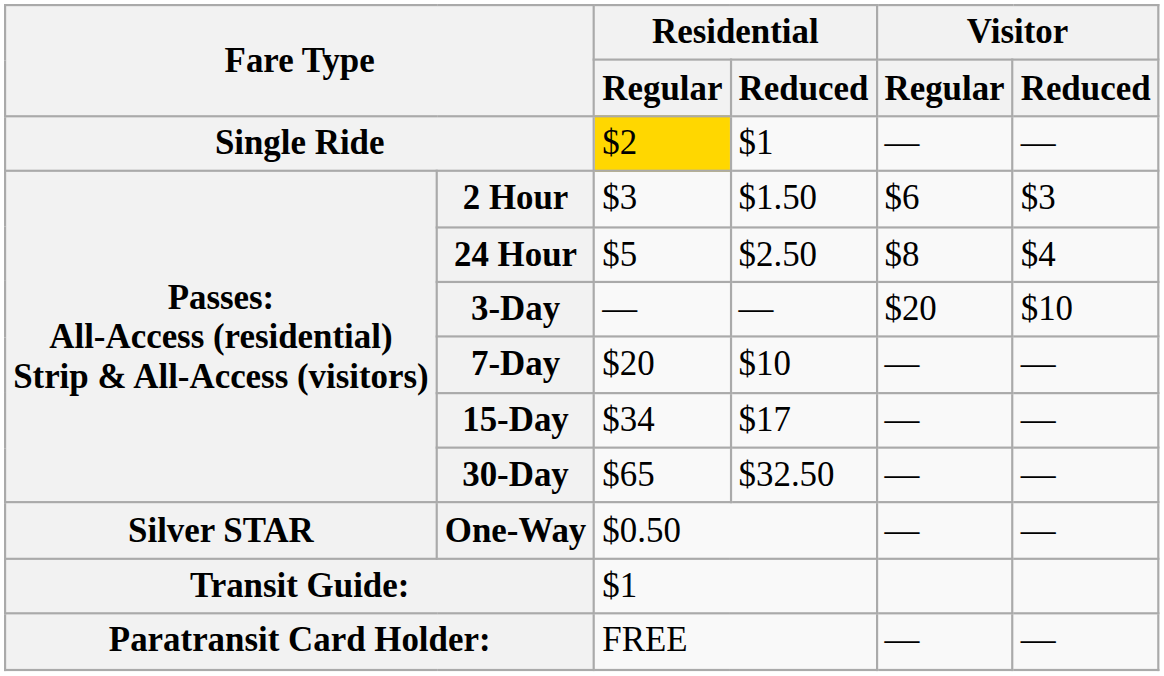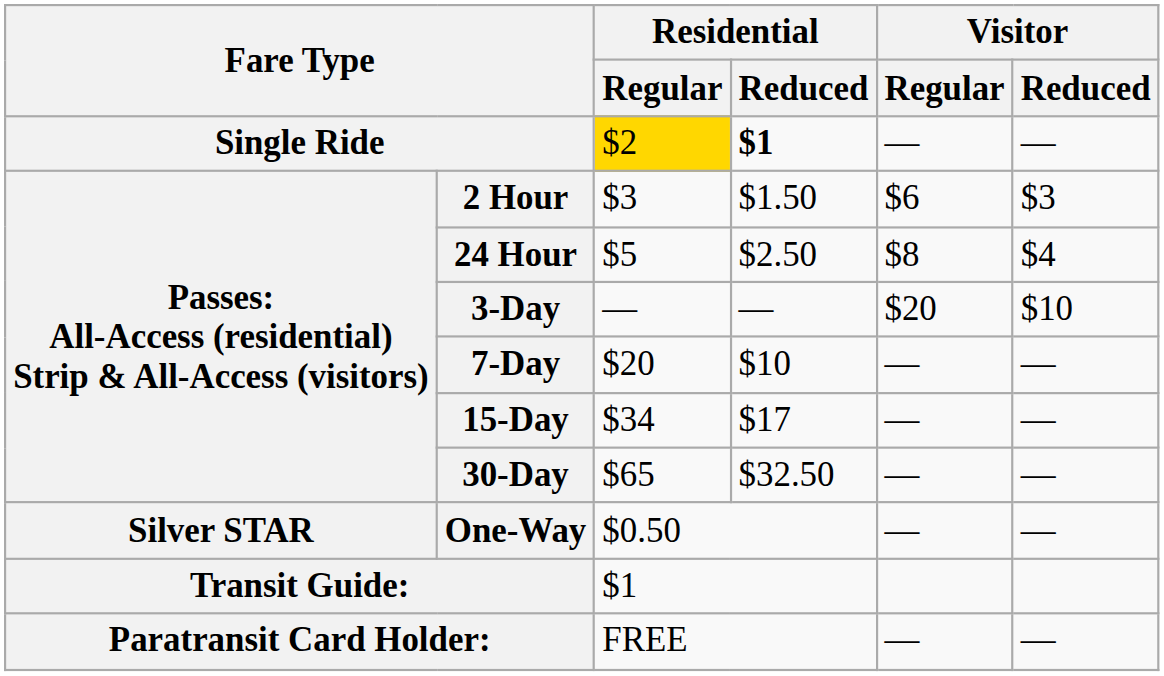(756, 142) normal -> (756, 142) bold
